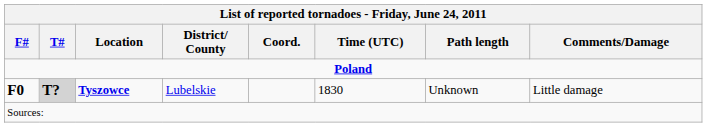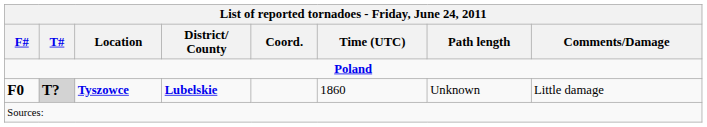(191, 90) normal -> (191, 90) bold
(331, 90) 1830 -> (333, 90) 1860
